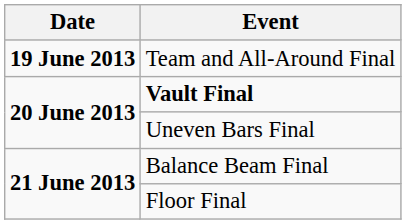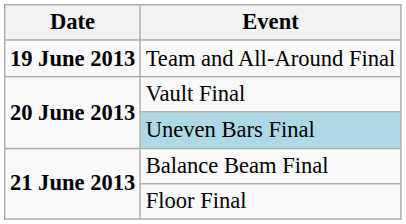(199, 93) bold -> (195, 93) normal
(230, 129) no background -> (230, 129) lightblue background
